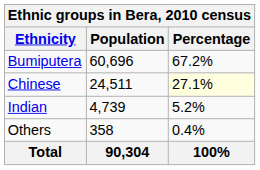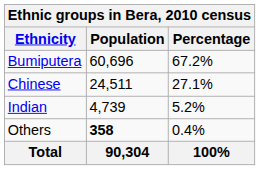(192, 84) lightyellow background -> (192, 84) no background
(101, 130) normal -> (101, 130) bold
